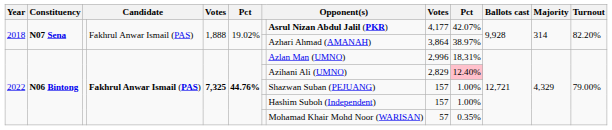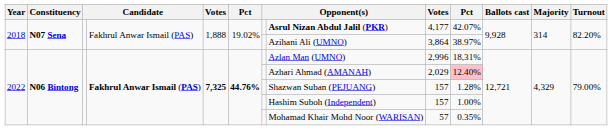(320, 42) Azhari Ahmad (AMANAH) -> (308, 42) Azihani Ali (UMNO)
(308, 72) Azihani Ali (UMNO) -> (320, 72) Azhari Ahmad (AMANAH)
(438, 72) 2,829 -> (438, 72) 2,029
(469, 87) 1.00% -> (469, 87) 1.28%
